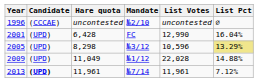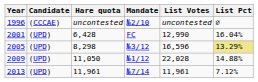(176, 47) 10,596 -> (176, 47) 16,596
(87, 59) 11,049 -> (87, 59) 11,050
(40, 71) bold -> (40, 71) normal
